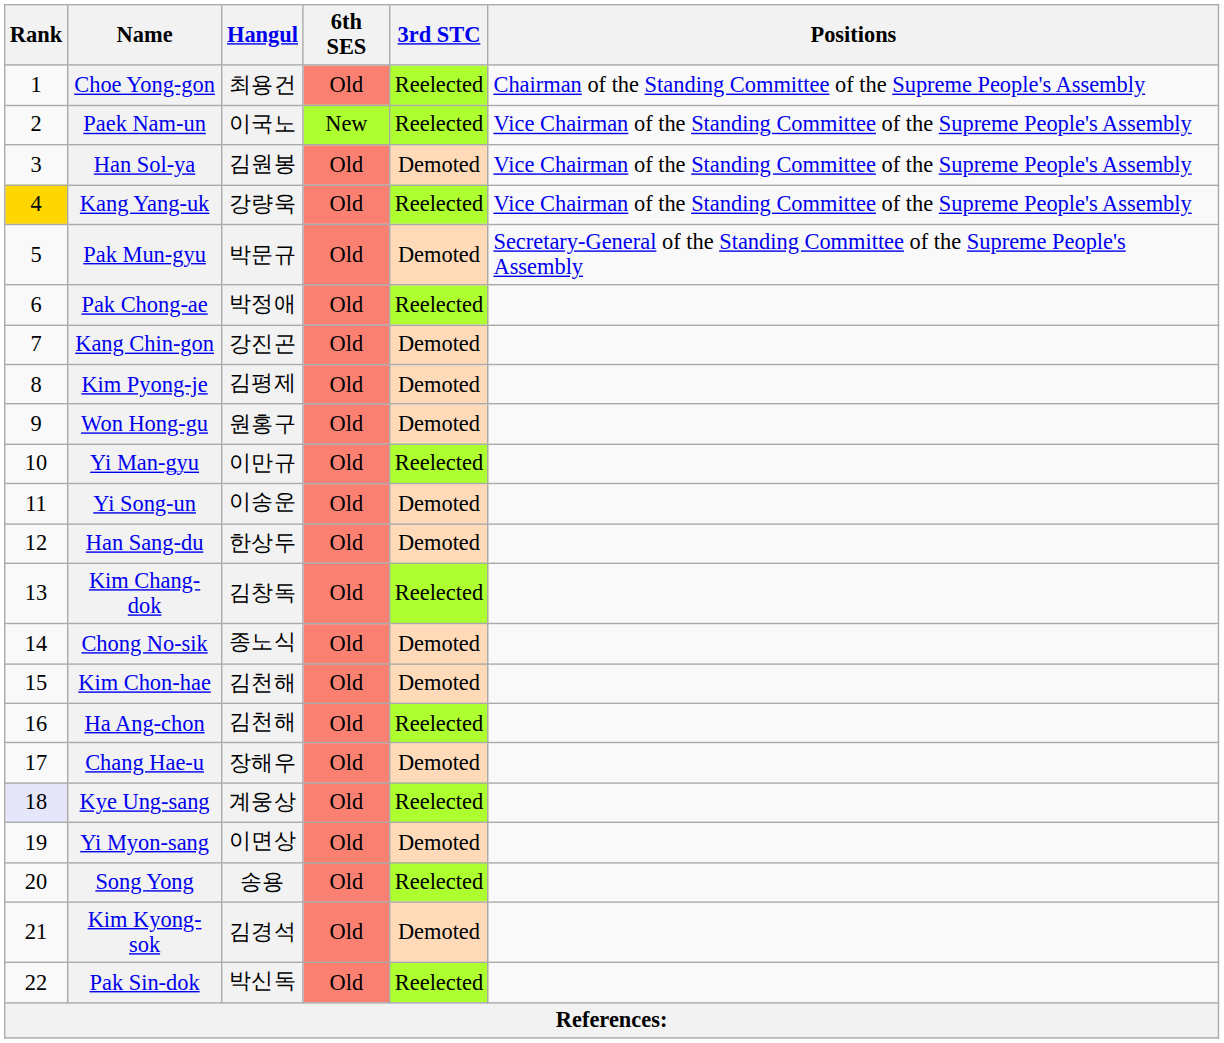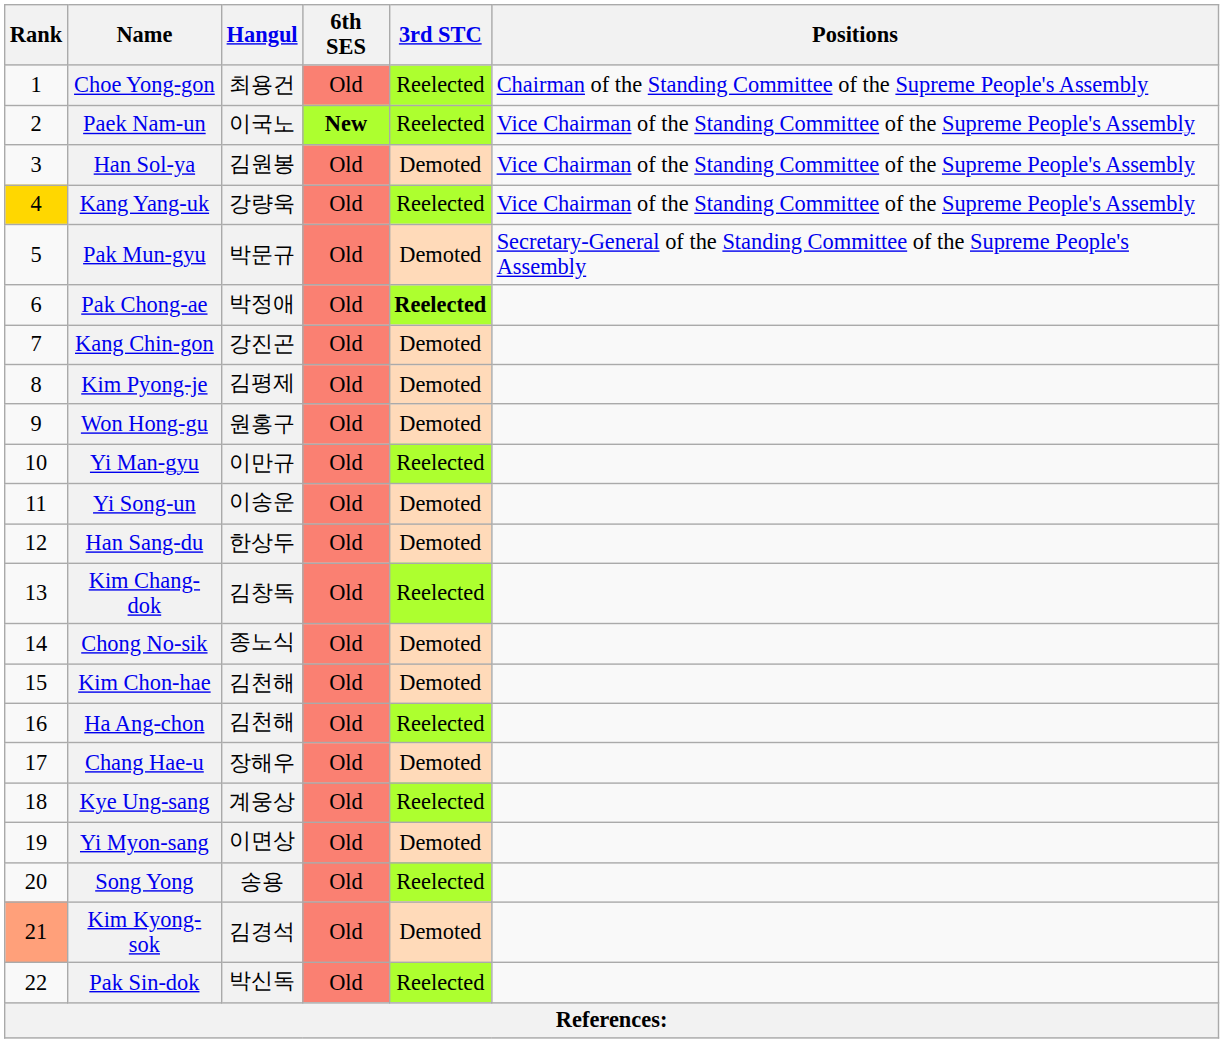(346, 124) normal -> (346, 124) bold
(439, 304) normal -> (440, 304) bold
(36, 802) lavender background -> (36, 802) no background
(36, 932) no background -> (36, 932) lightsalmon background
